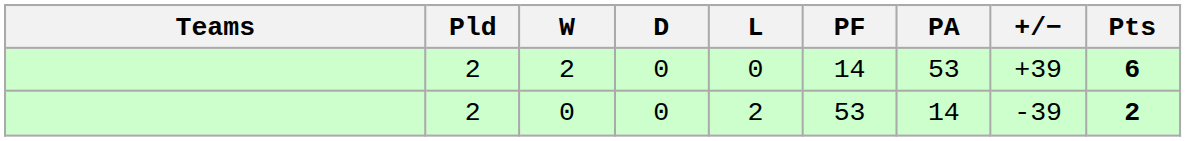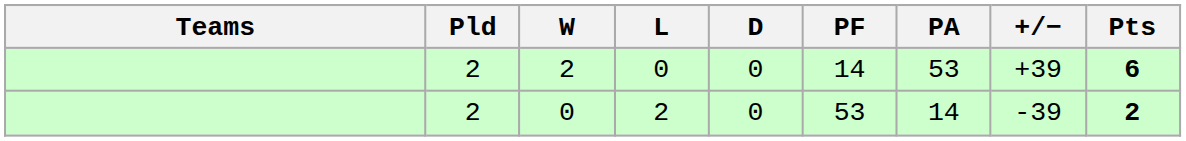columns swapped: (661, 27) <-> (755, 27)
